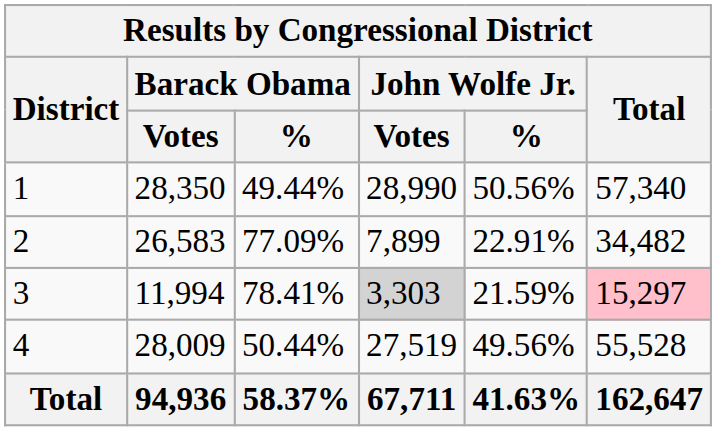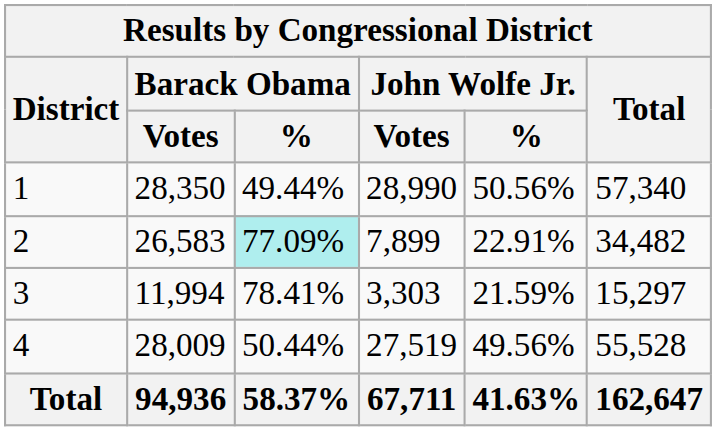(293, 240) no background -> (293, 240) paleturquoise background
(403, 293) lightgrey background -> (403, 293) no background
(641, 293) pink background -> (641, 293) no background
